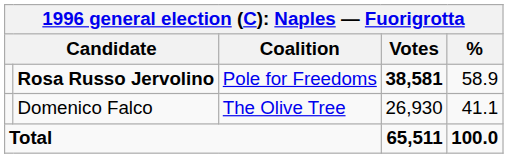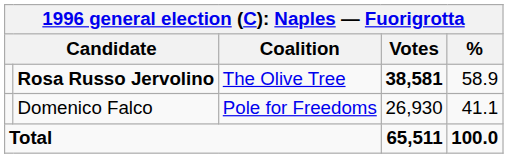(300, 78) Pole for Freedoms -> (284, 78) The Olive Tree
(284, 108) The Olive Tree -> (300, 108) Pole for Freedoms
